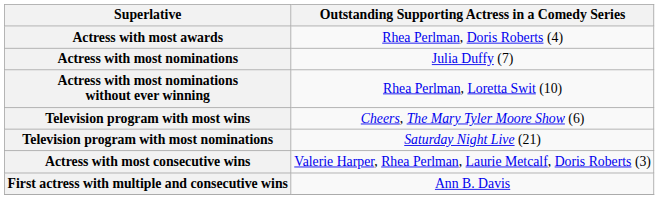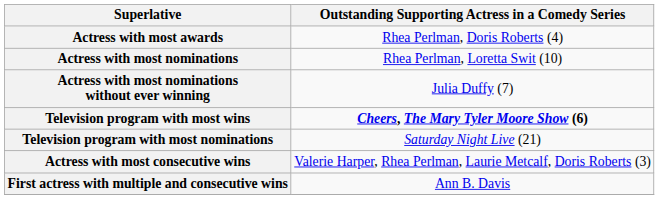(473, 59) Julia Duffy (7) -> (473, 59) Rhea Perlman, Loretta Swit (10)
(473, 88) Rhea Perlman, Loretta Swit (10) -> (473, 88) Julia Duffy (7)
(473, 118) normal -> (473, 118) bold
